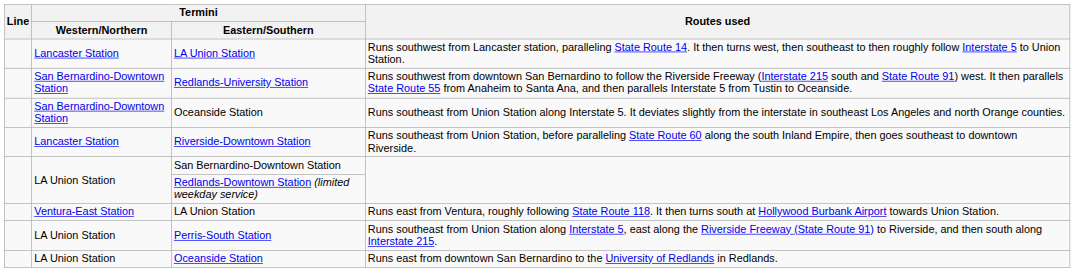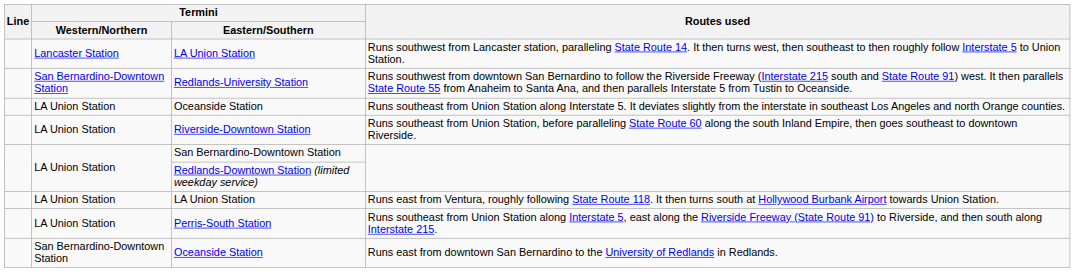(99, 112) San Bernardino-Downtown Station -> (75, 106) LA Union Station
(77, 142) Lancaster Station -> (75, 130) LA Union Station
(84, 212) Ventura-East Station -> (75, 200) LA Union Station
(75, 259) LA Union Station -> (99, 252) San Bernardino-Downtown Station
